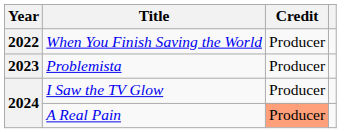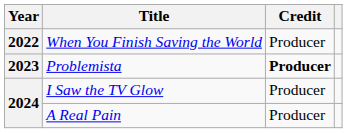(297, 66) normal -> (300, 66) bold
(297, 115) lightsalmon background -> (297, 115) no background
